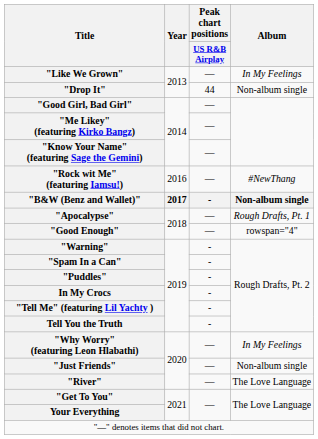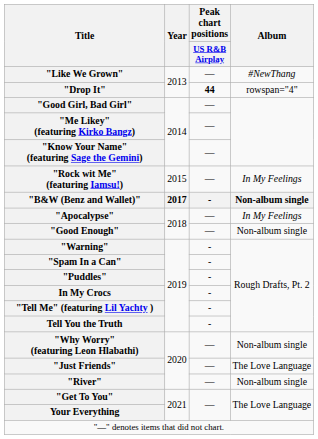(272, 74) In My Feelings -> (272, 74) #NewThang
(210, 90) normal -> (210, 90) bold
(272, 90) Non-album single -> (272, 90) rowspan="4"
(177, 179) 2016 -> (177, 179) 2015
(272, 179) #NewThang -> (272, 179) In My Feelings
(272, 215) Rough Drafts, Pt. 1 -> (272, 215) In My Feelings
(272, 231) rowspan="4" -> (272, 231) Non-album single
(272, 345) In My Feelings -> (272, 345) Non-album single
(272, 366) Non-album single -> (272, 366) The Love Language
(272, 381) The Love Language -> (272, 381) Non-album single
